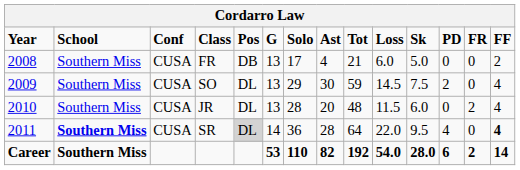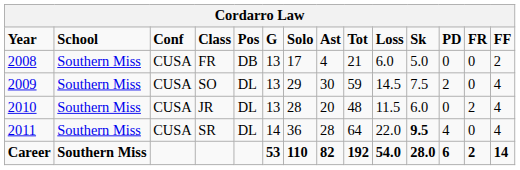(102, 130) bold -> (99, 130) normal
(247, 130) lightgrey background -> (247, 130) no background
(419, 130) normal -> (419, 130) bold
(497, 130) bold -> (497, 130) normal
